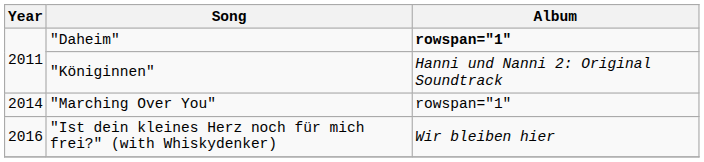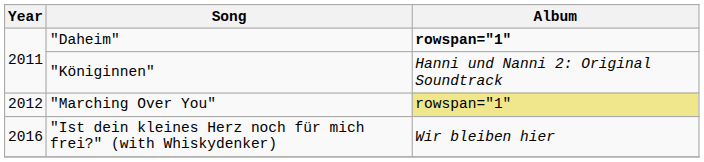(26, 104) 2014 -> (26, 104) 2012
(463, 104) no background -> (463, 104) khaki background
